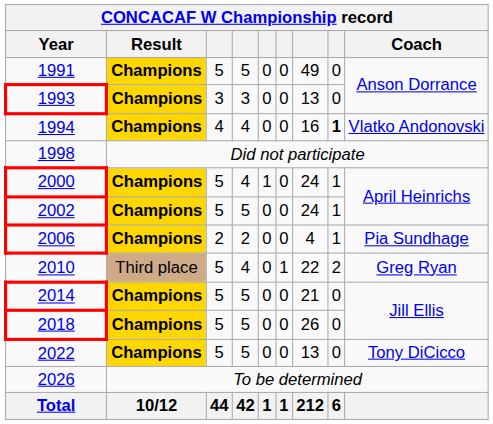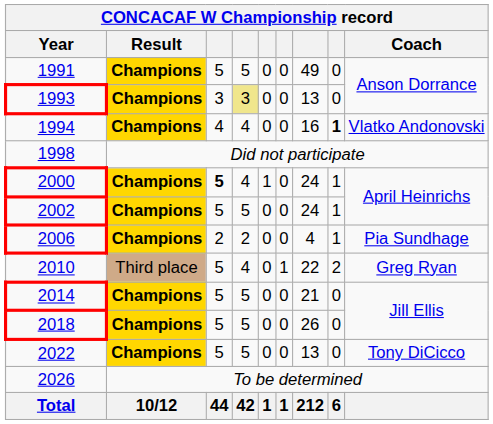(245, 98) no background -> (245, 98) khaki background
(219, 182) normal -> (219, 182) bold
